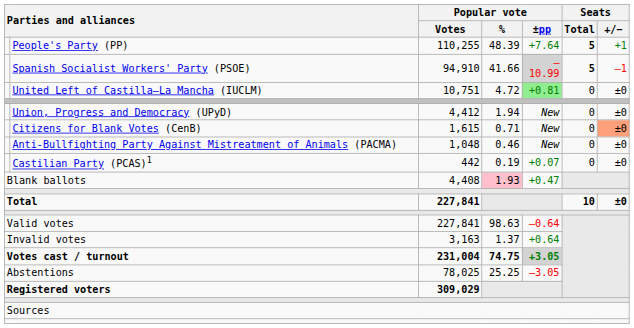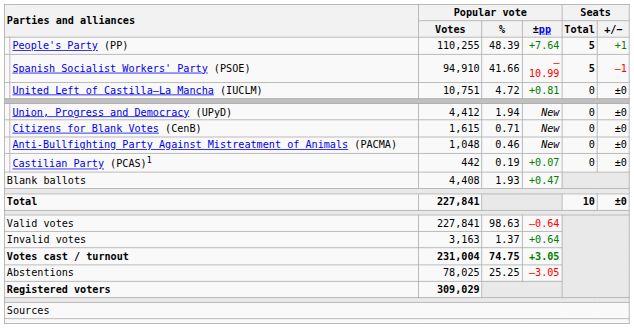(544, 68) lightgrey background -> (544, 68) no background
(544, 90) lightgreen background -> (544, 90) no background
(621, 128) lightsalmon background -> (621, 128) no background
(507, 181) pink background -> (507, 181) no background
(544, 256) lightgrey background -> (544, 256) no background
